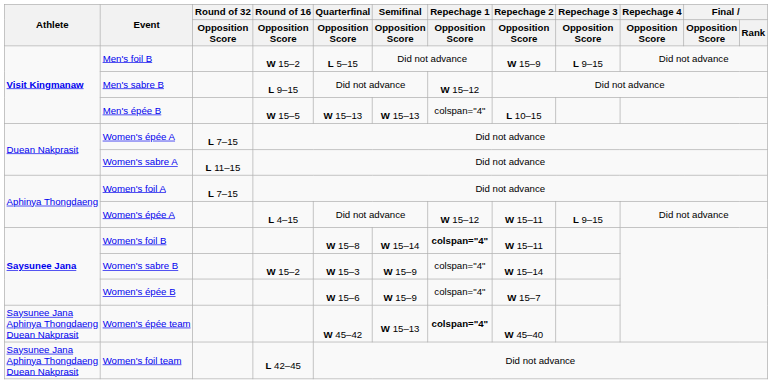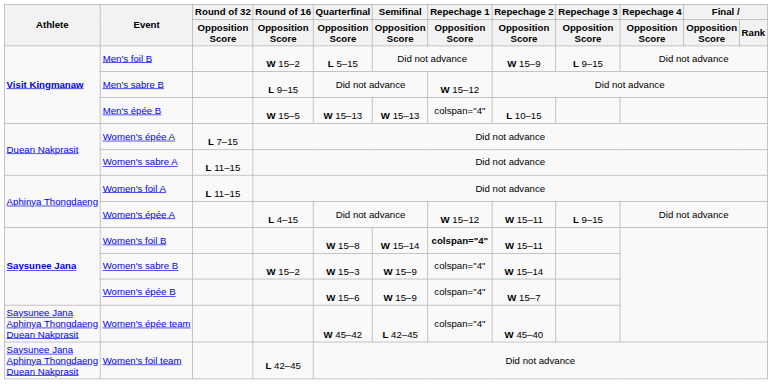(223, 194) L 7–15 -> (223, 194) L 11–15
(400, 329) W 15–13 -> (400, 335) L 42–45
(460, 324) bold -> (460, 324) normal
